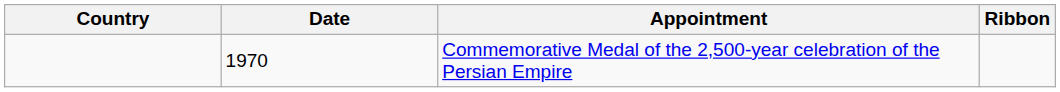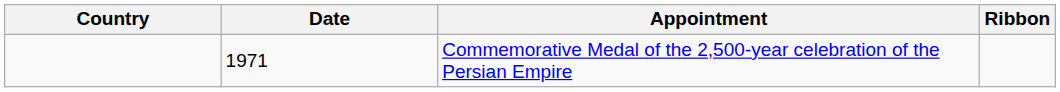(247, 60) 1970 -> (247, 60) 1971
